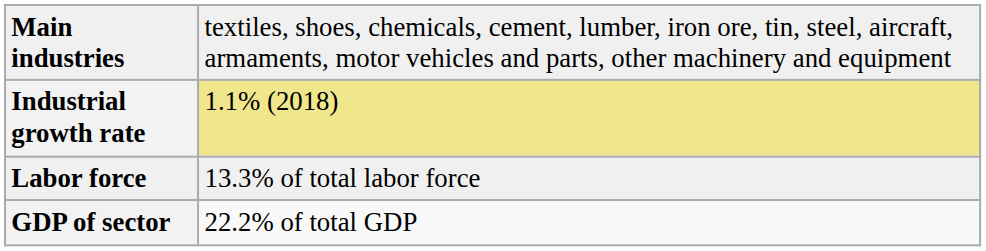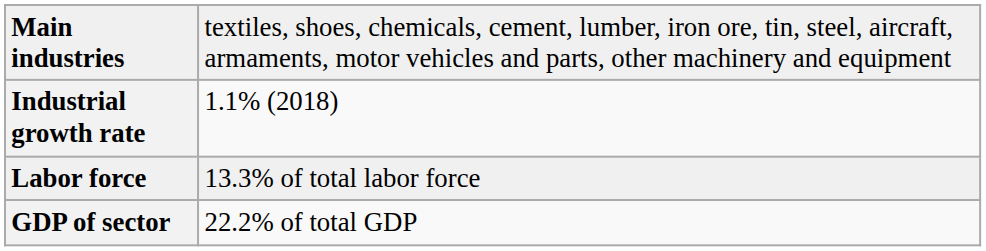(271, 101) khaki background -> (271, 101) no background
